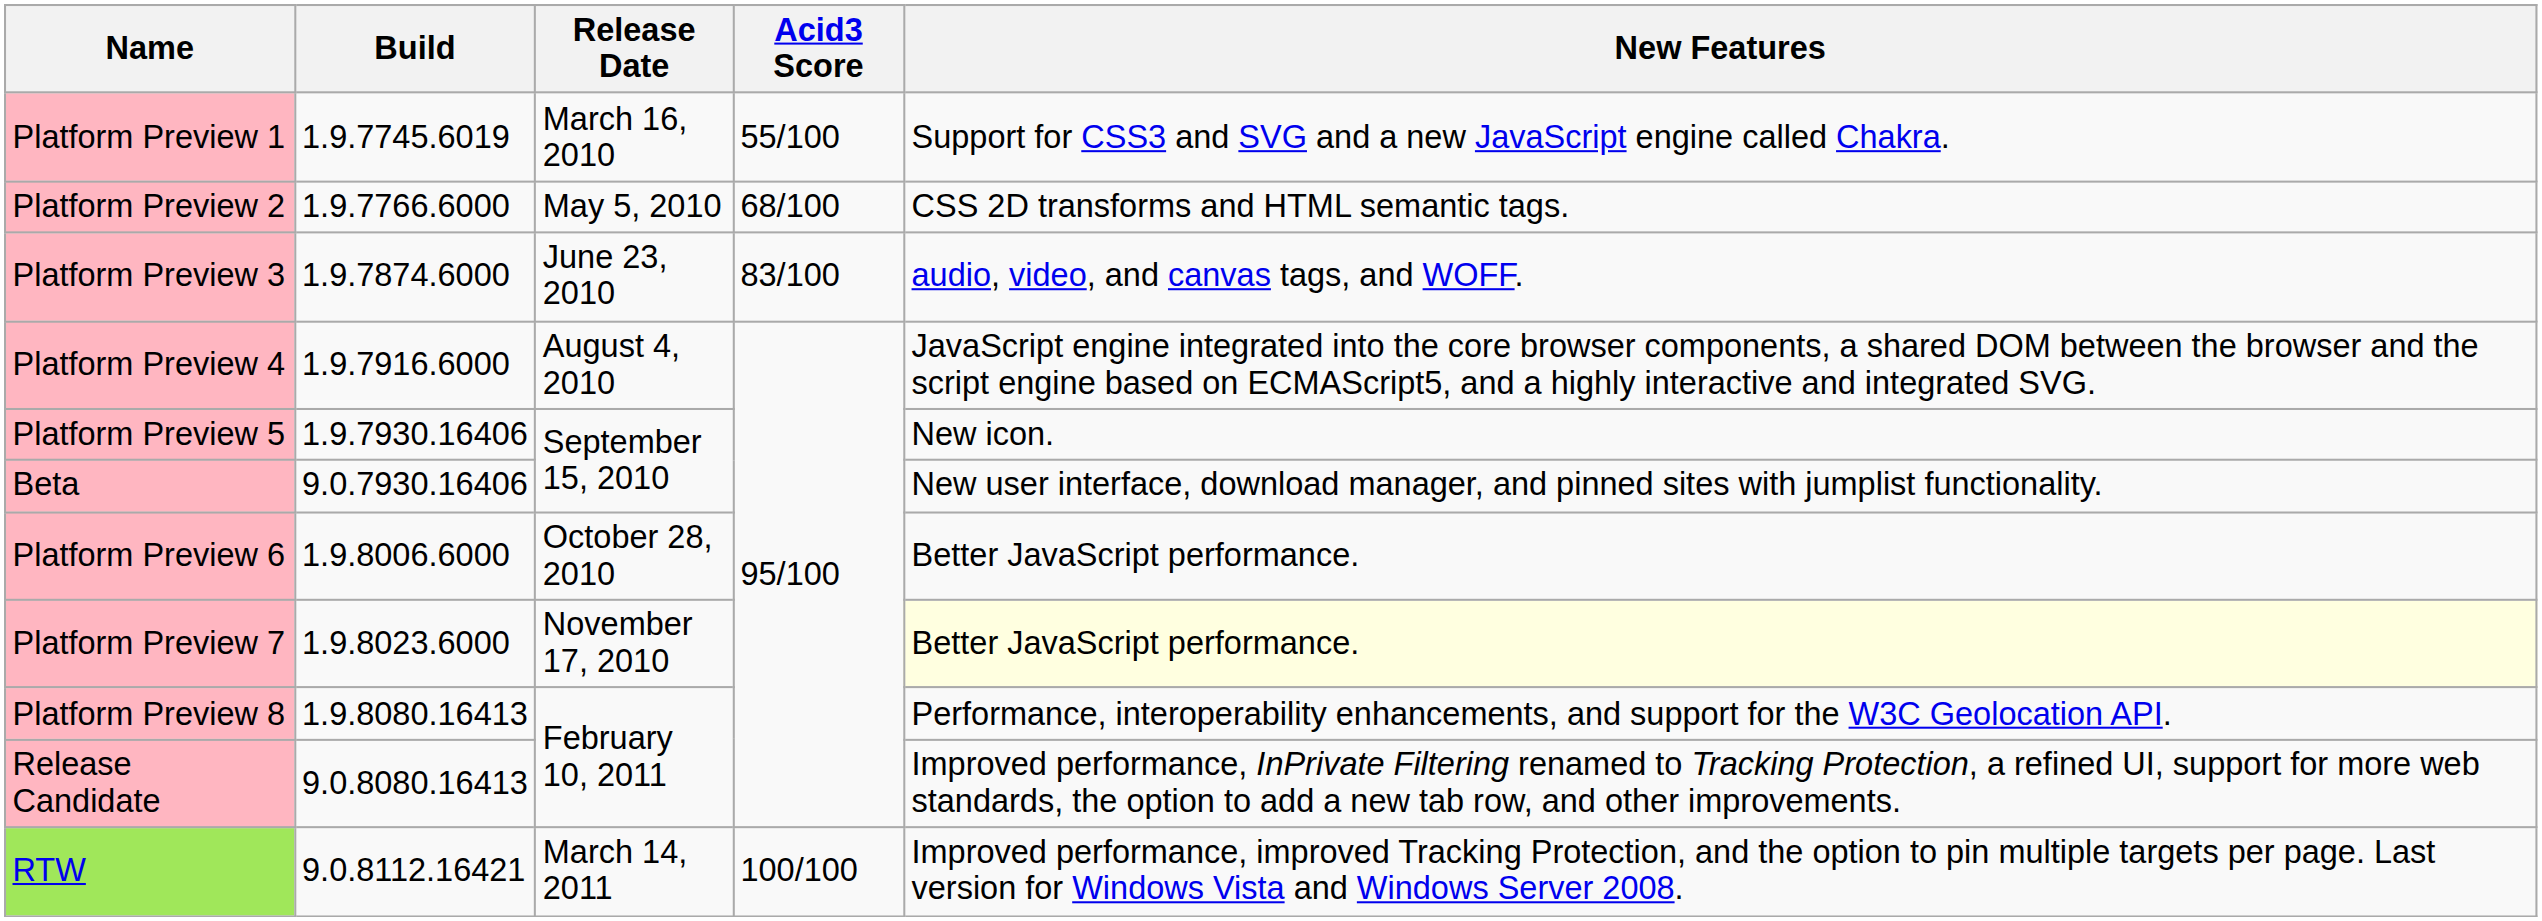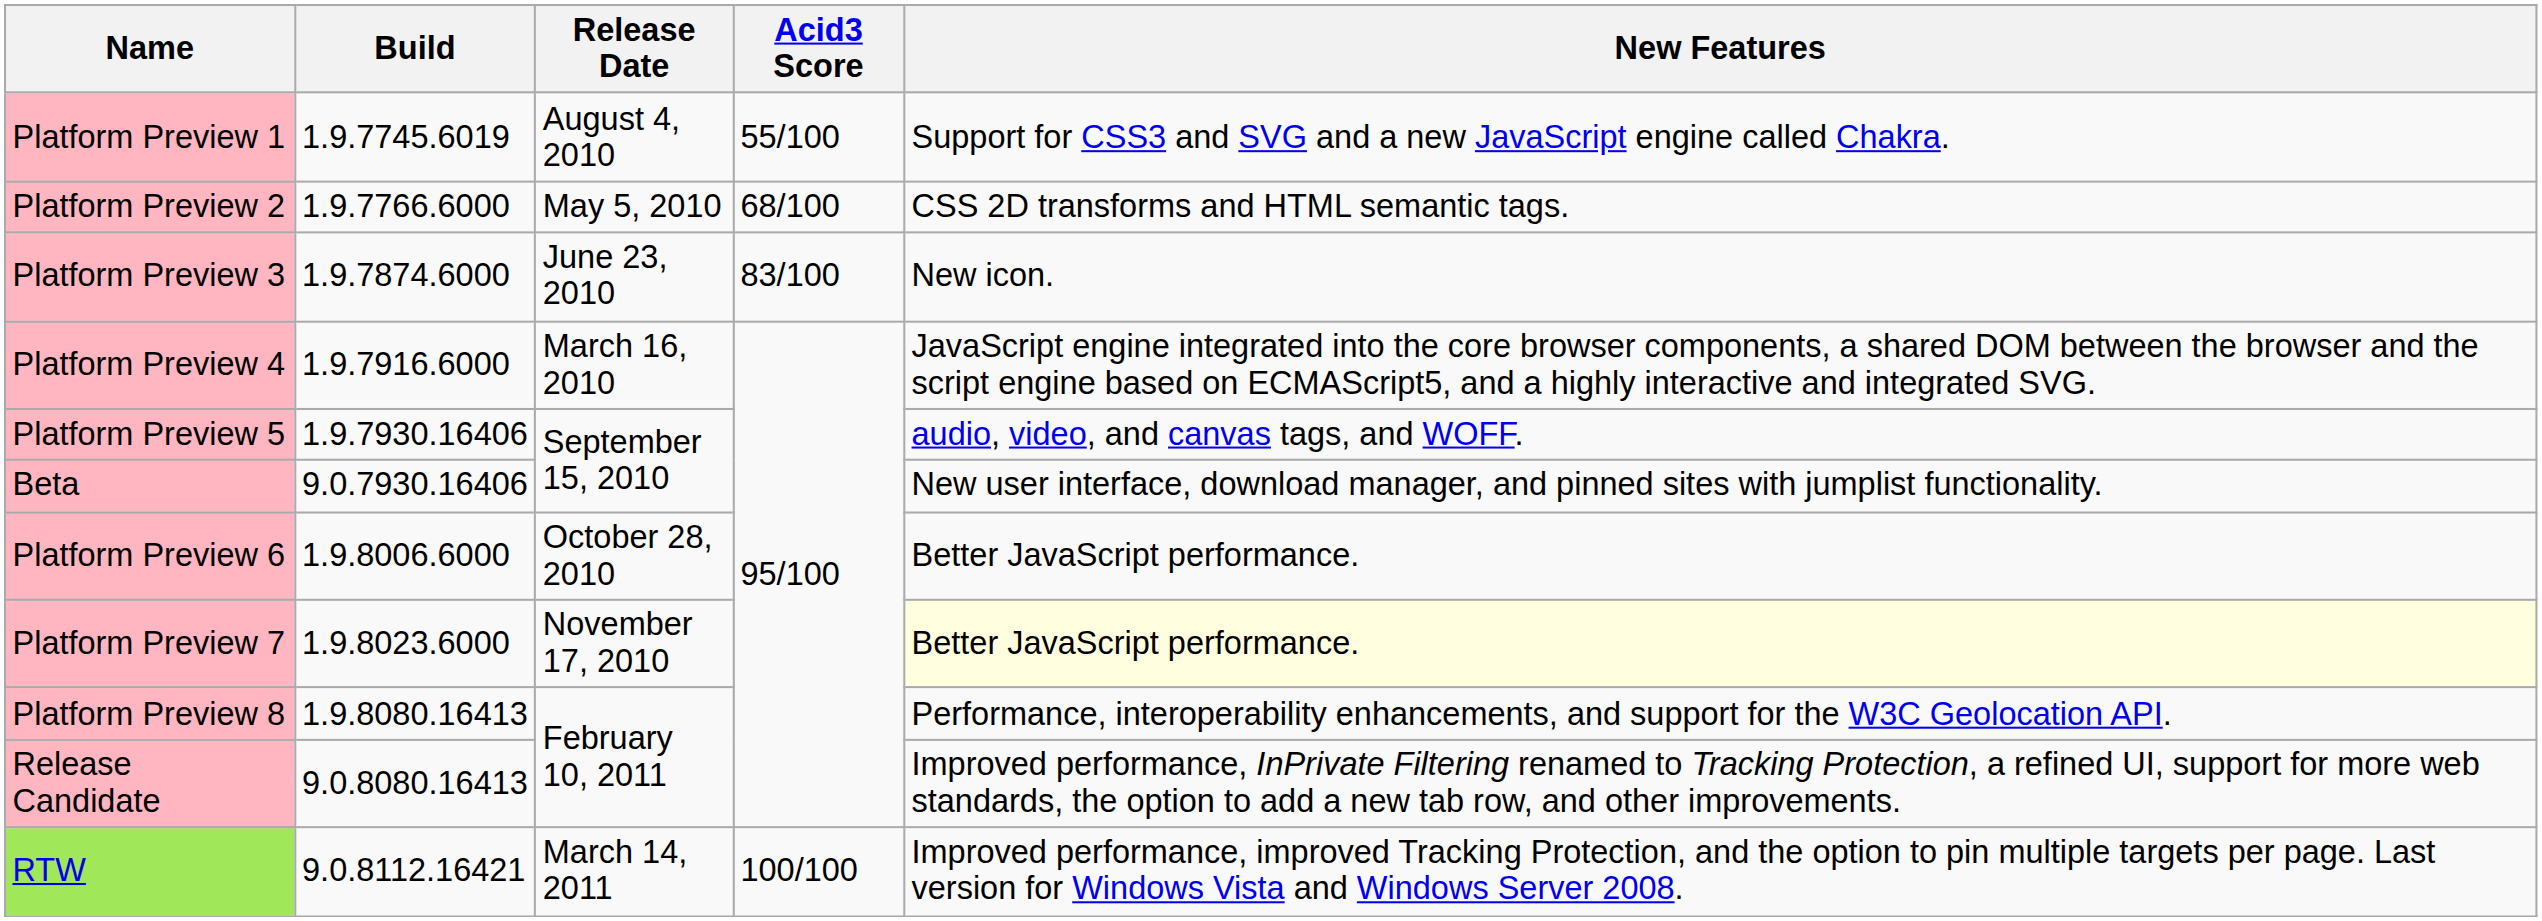(615, 136) March 16, 2010 -> (611, 136) August 4, 2010
(1218, 276) audio, video, and canvas tags, and WOFF. -> (983, 276) New icon.
(611, 364) August 4, 2010 -> (615, 364) March 16, 2010
(983, 433) New icon. -> (1218, 433) audio, video, and canvas tags, and WOFF.
